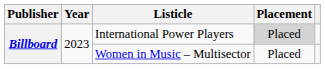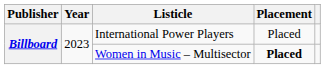(284, 34) lightgrey background -> (284, 34) no background
(284, 53) normal -> (284, 53) bold
